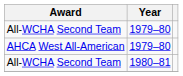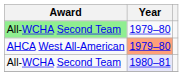(64, 29) no background -> (64, 29) lightgreen background
(150, 46) no background -> (150, 46) lightsalmon background
(150, 63) no background -> (150, 63) lavender background
